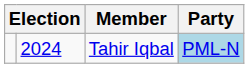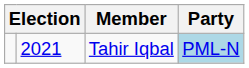(41, 48) 2024 -> (41, 48) 2021
